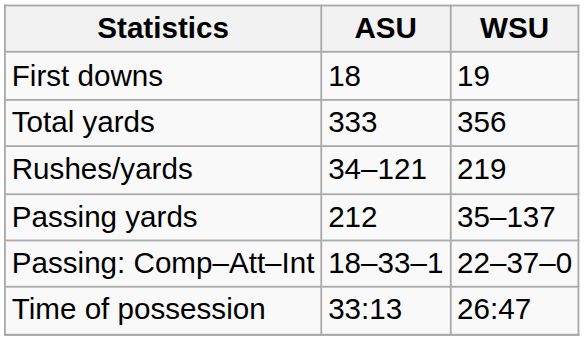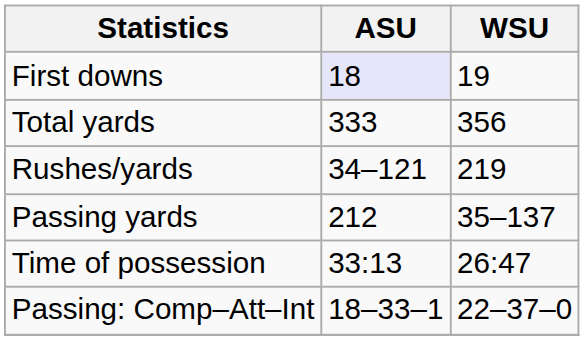(345, 75) no background -> (345, 75) lavender background
rows swapped: (163, 263) <-> (139, 310)
